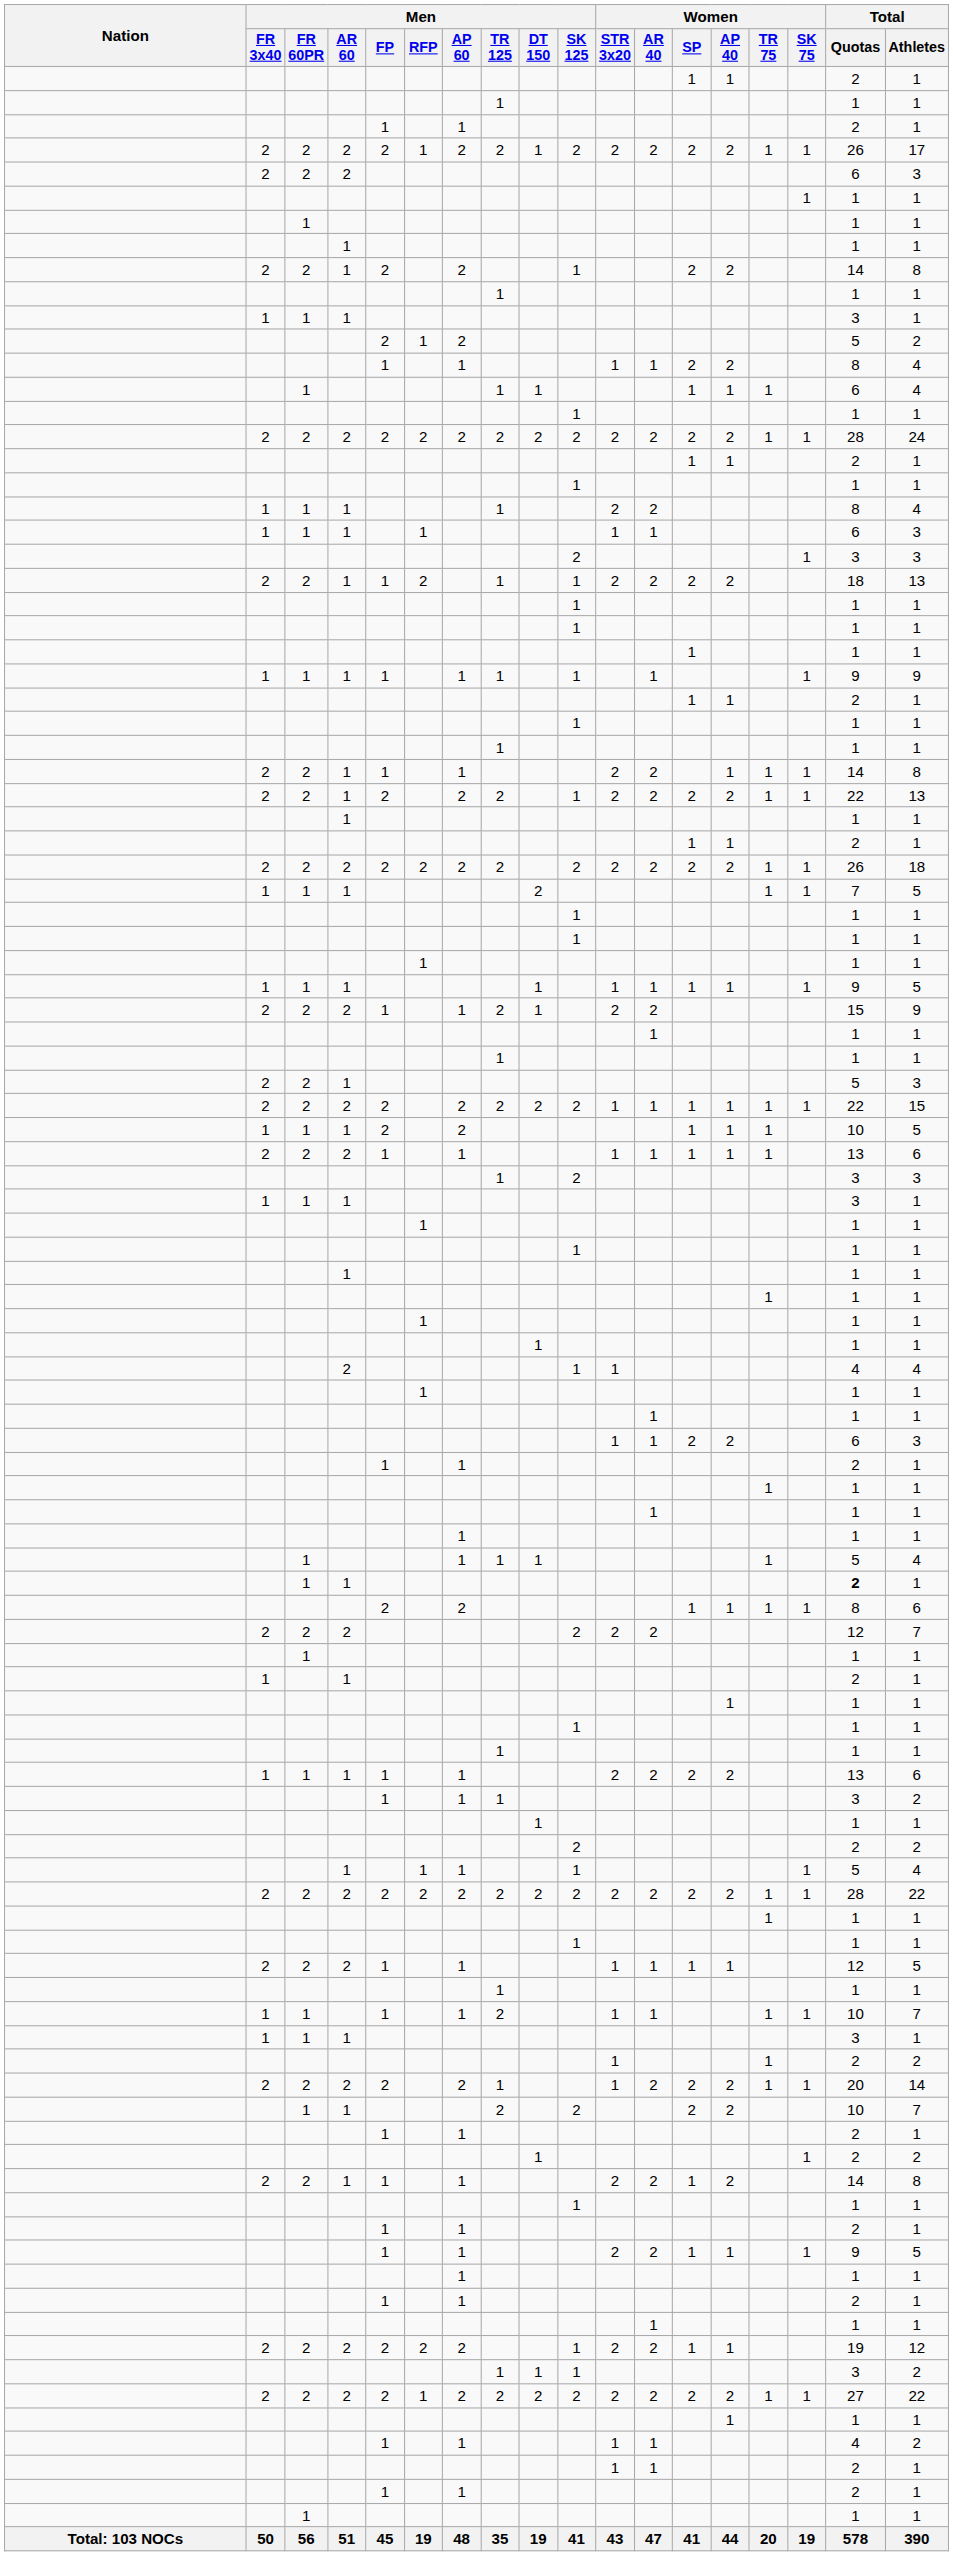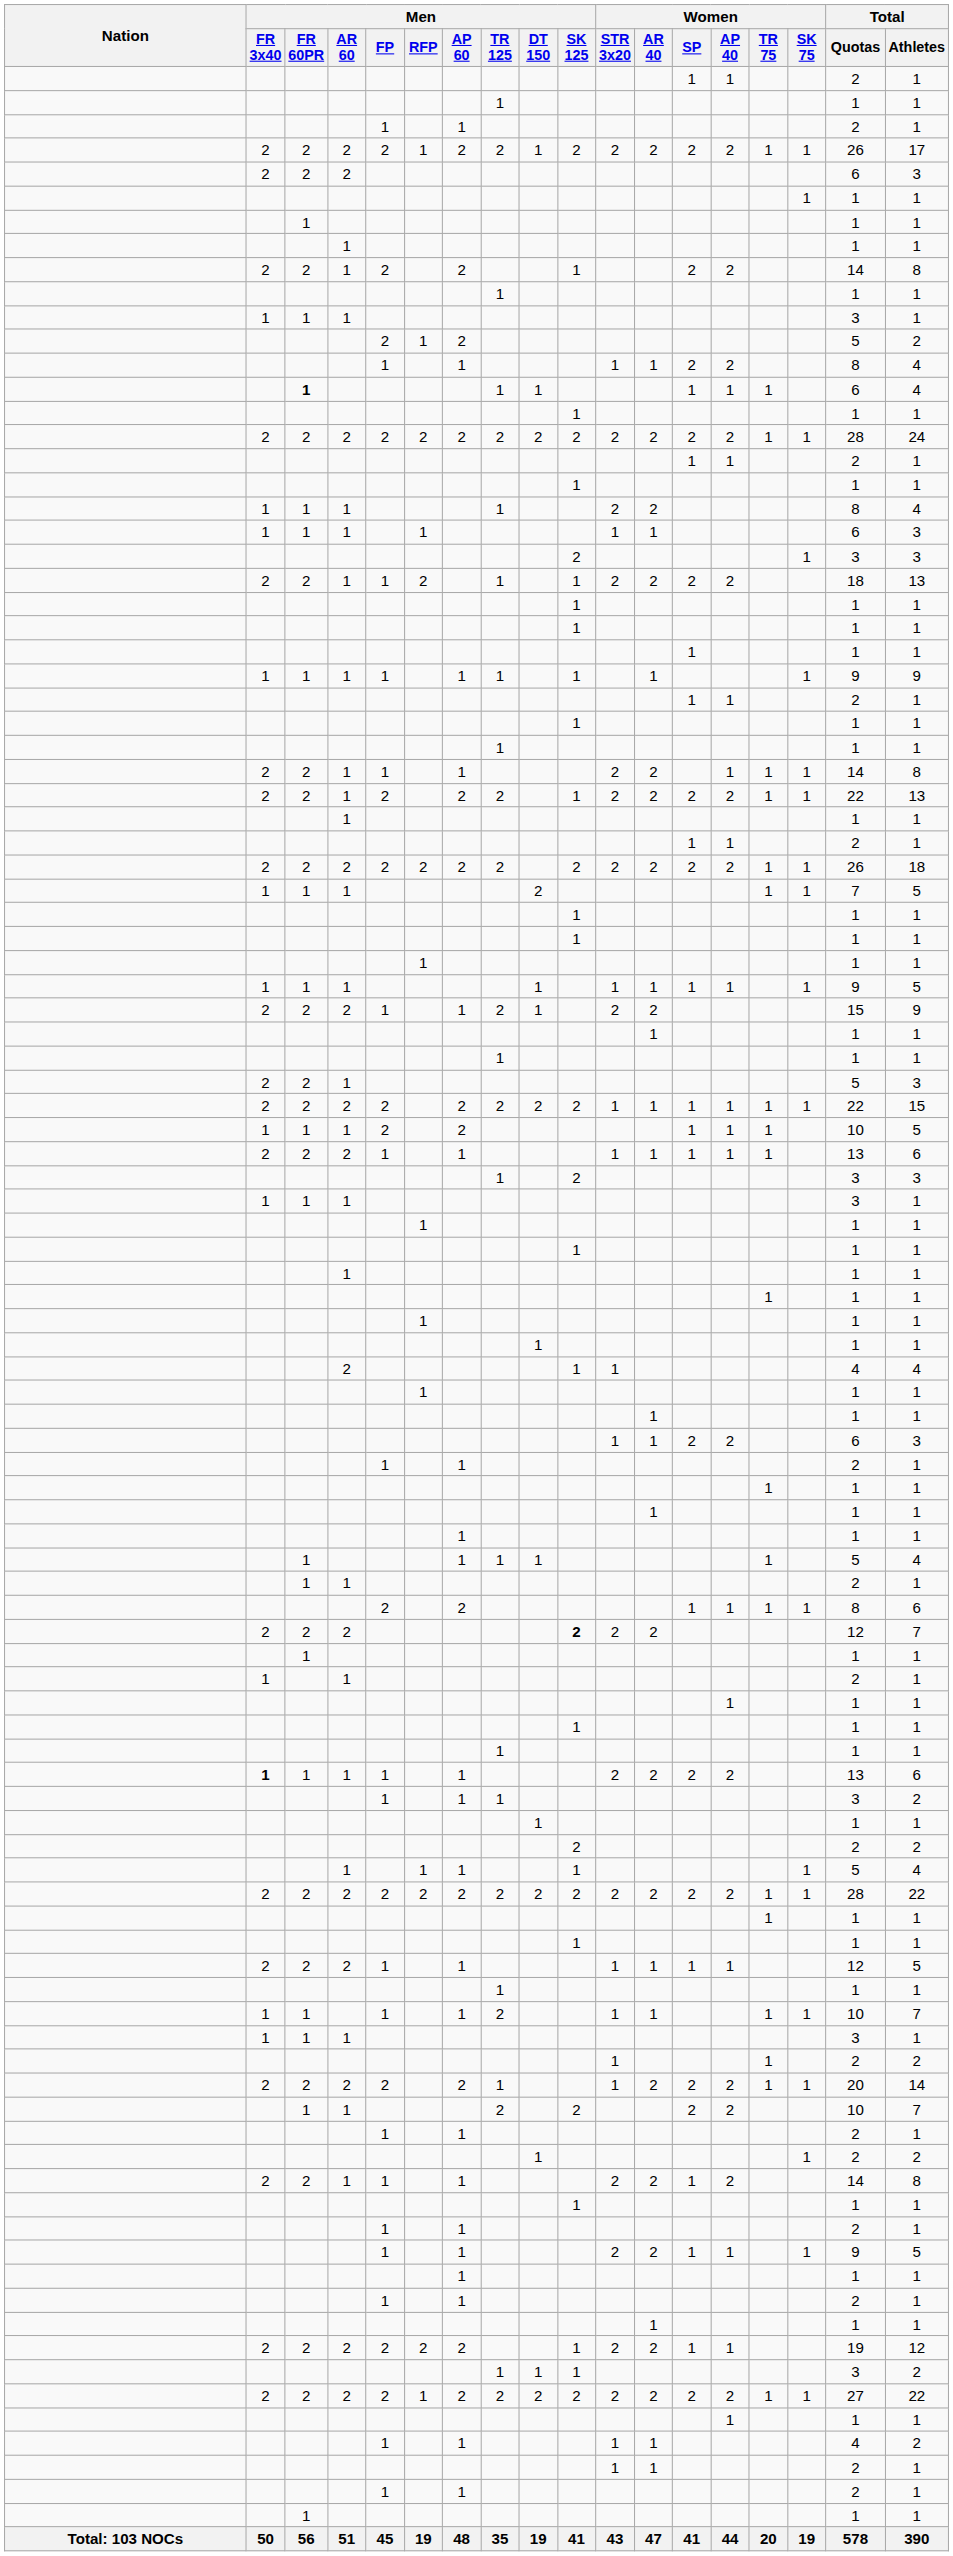(306, 390) normal -> (306, 390) bold
(855, 1584) bold -> (855, 1584) normal
(576, 1632) normal -> (576, 1632) bold
(266, 1775) normal -> (266, 1775) bold
